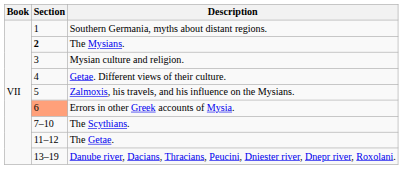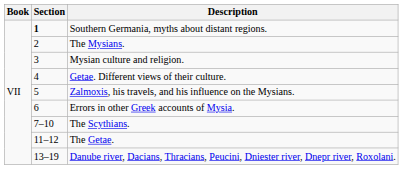(36, 28) normal -> (36, 28) bold
(36, 44) bold -> (36, 44) normal
(36, 108) lightsalmon background -> (36, 108) no background
